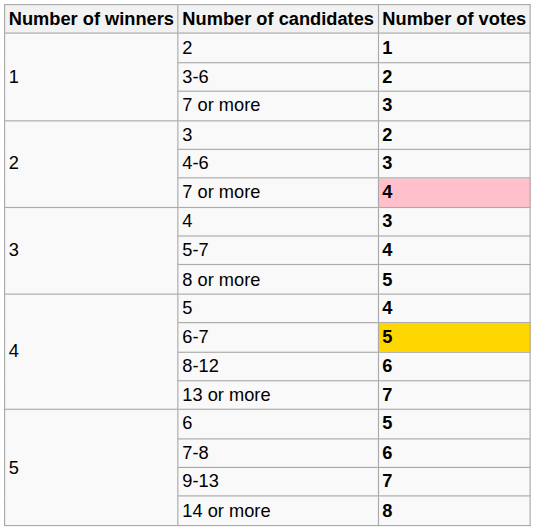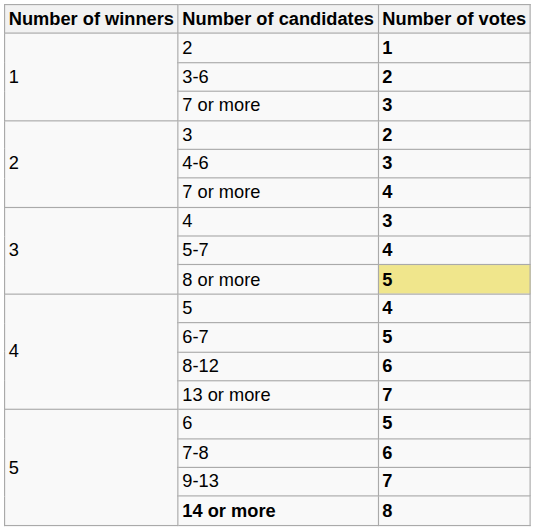(387, 192) pink background -> (387, 192) no background
(387, 279) no background -> (387, 279) khaki background
(387, 337) gold background -> (387, 337) no background
(226, 510) normal -> (229, 510) bold
